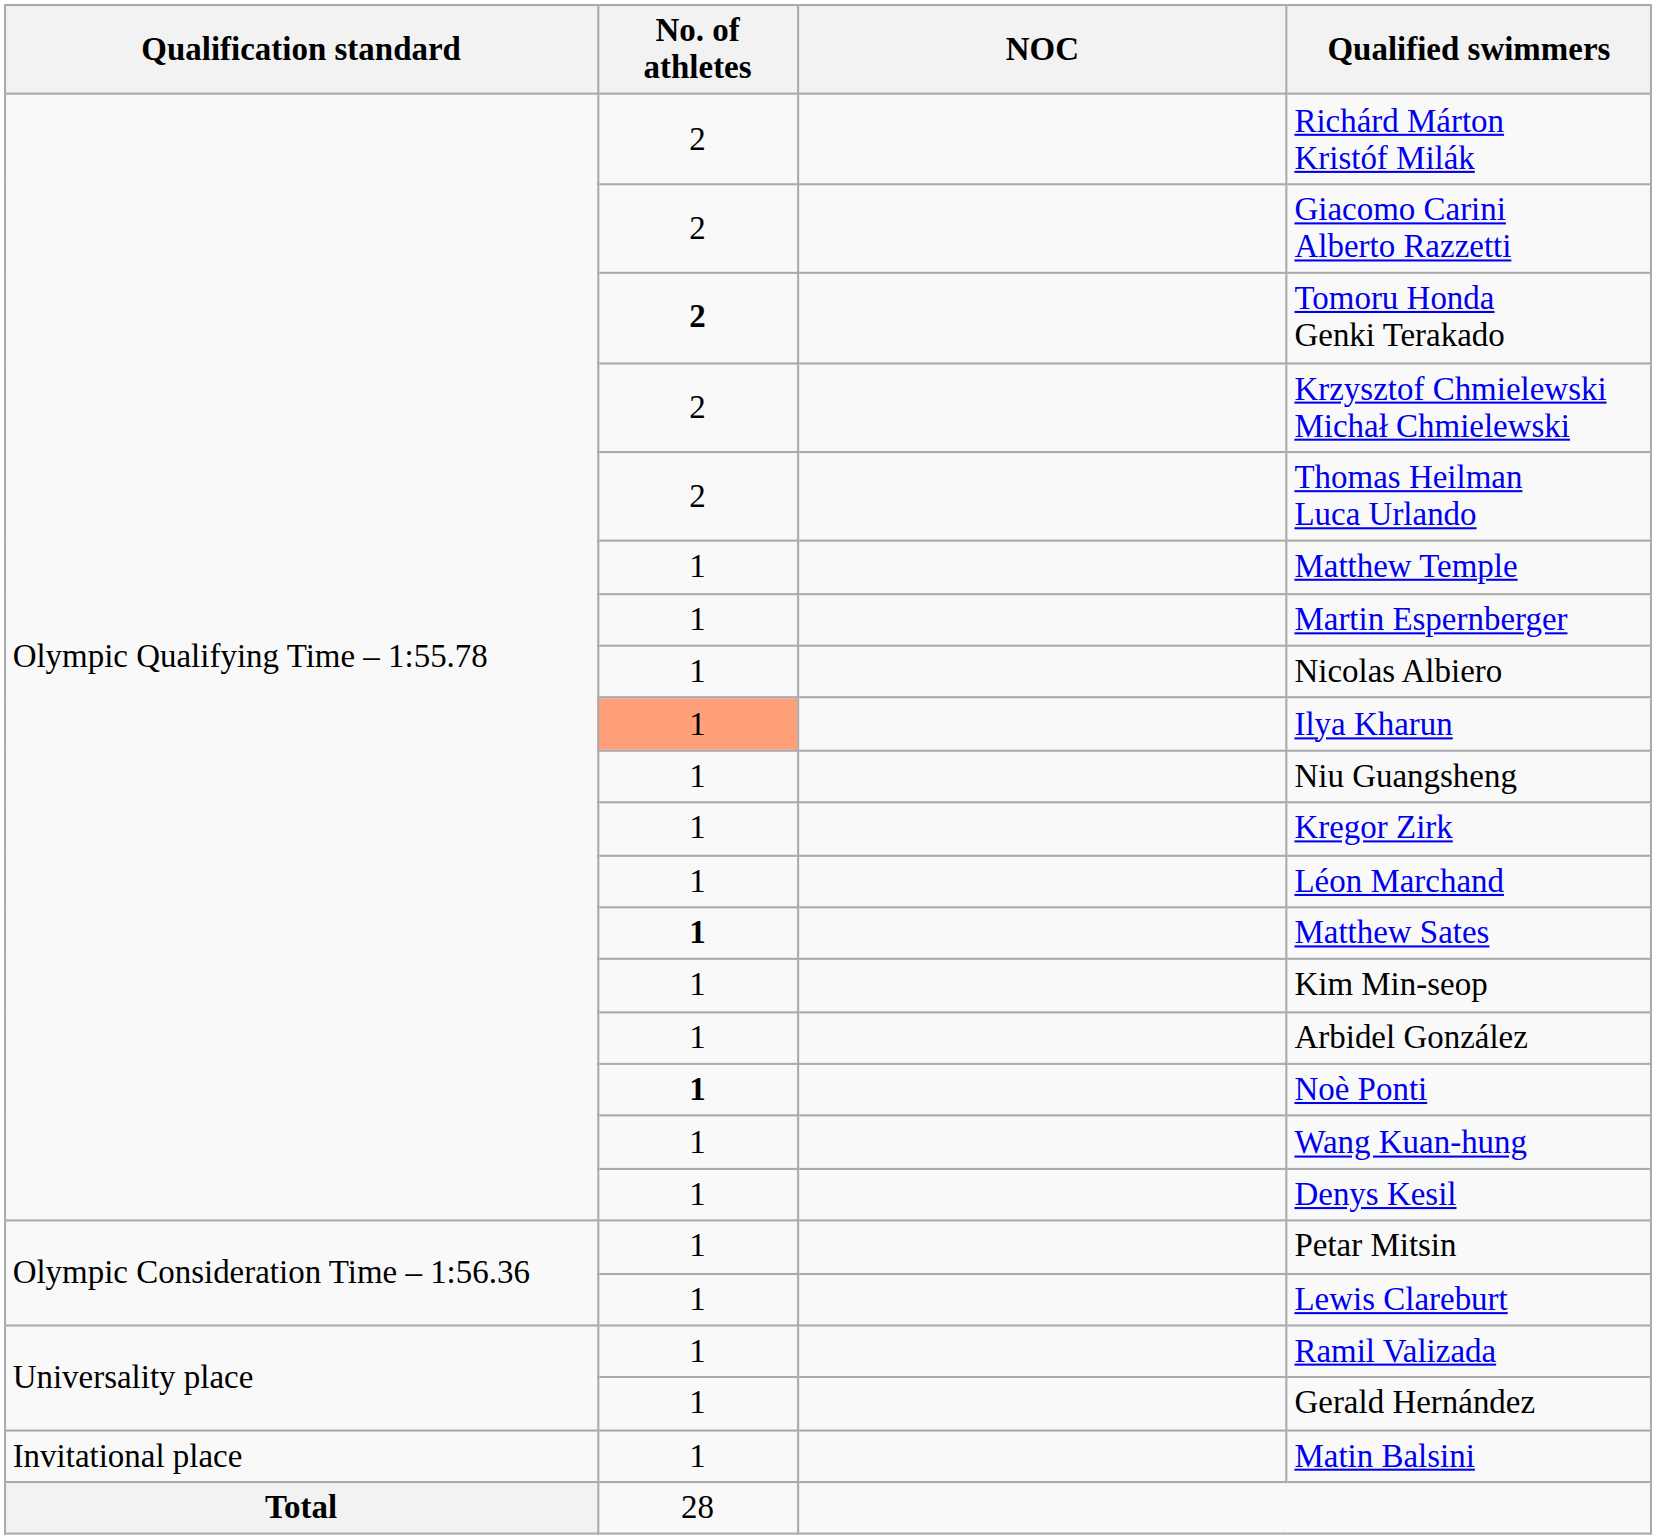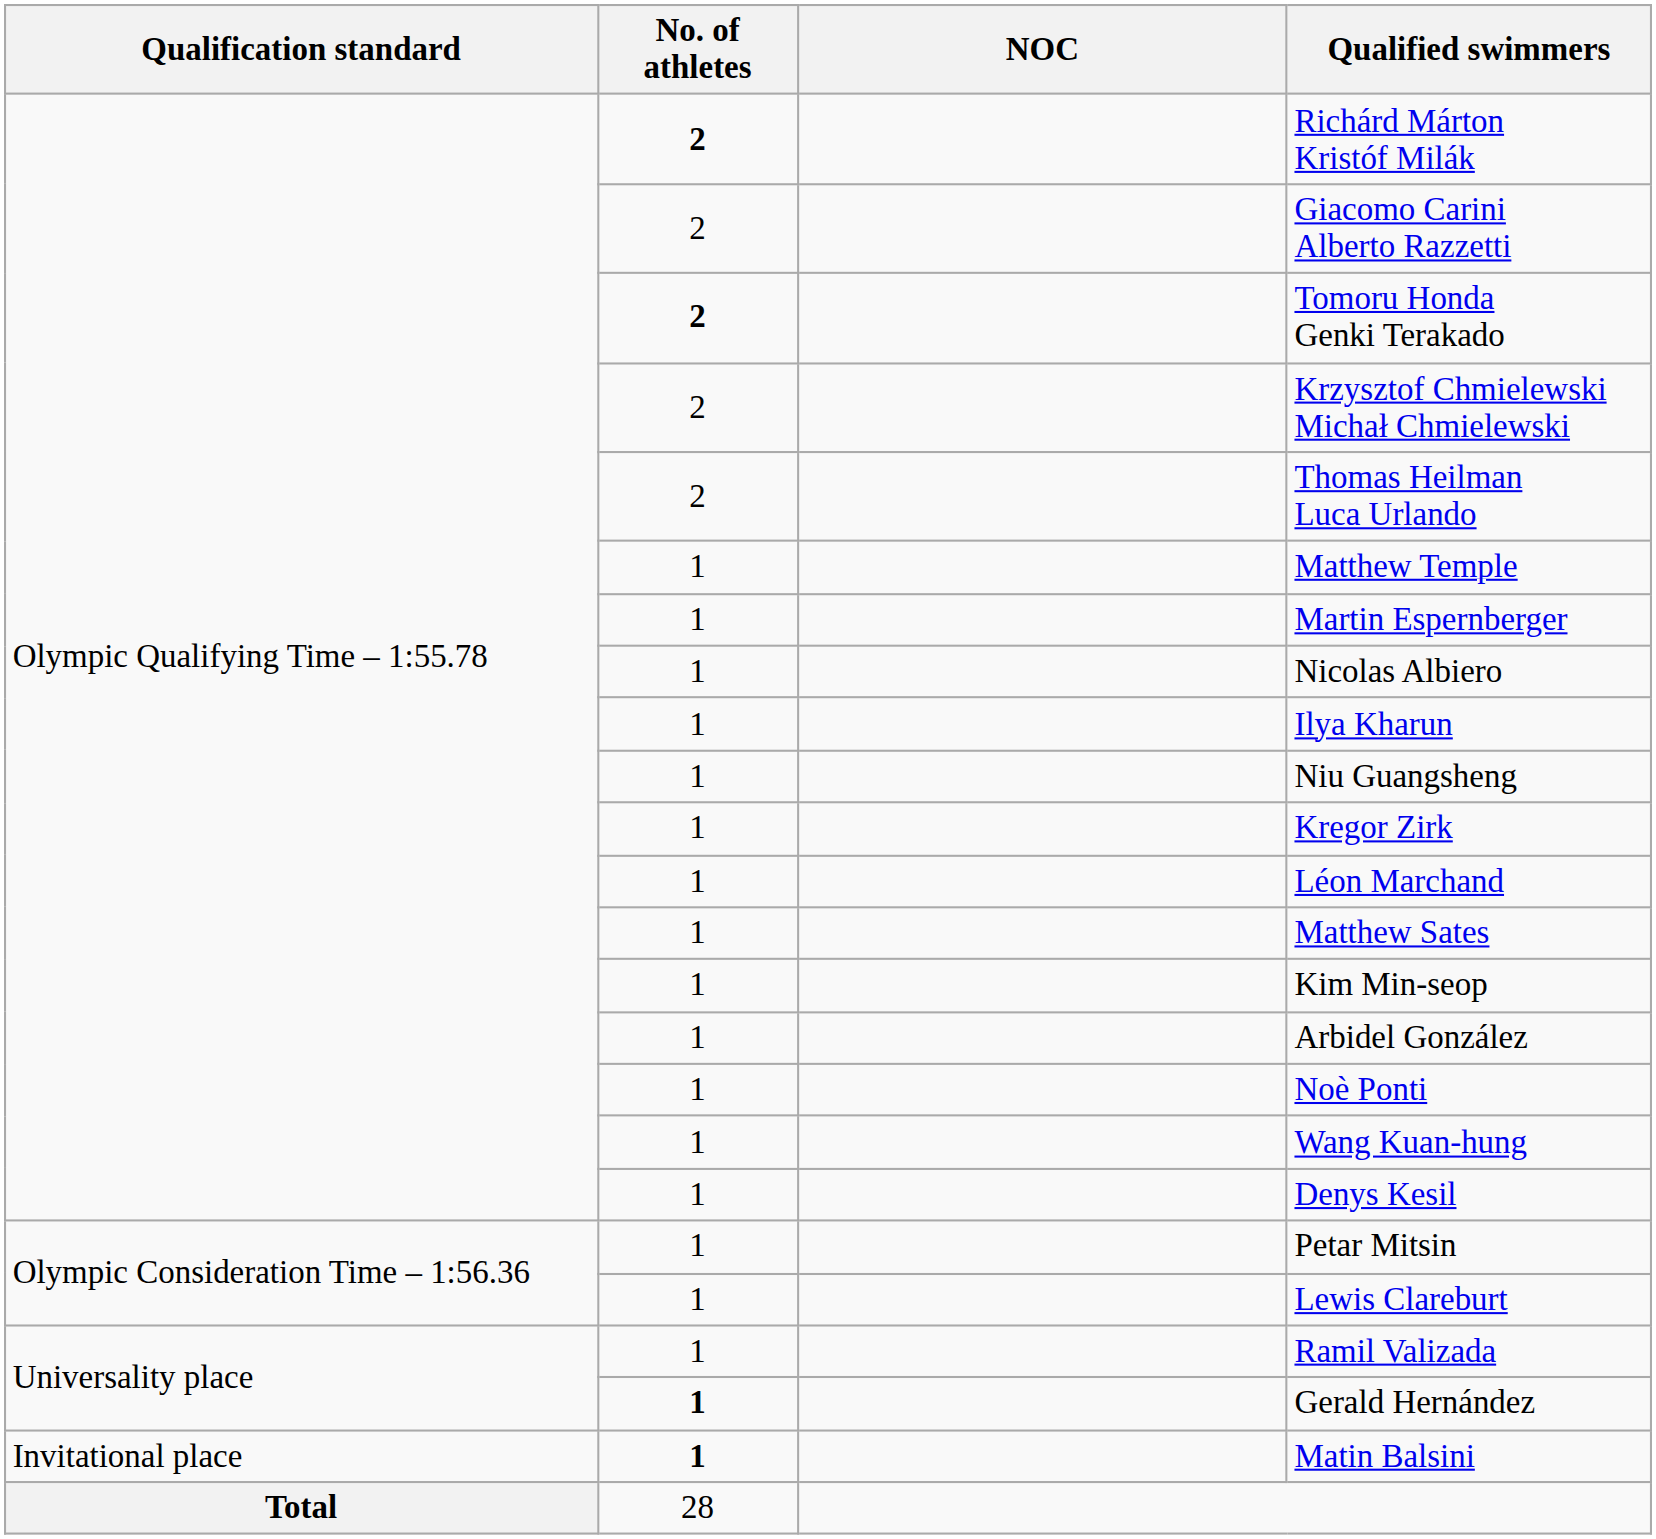(698, 138) normal -> (698, 138) bold
(698, 723) lightsalmon background -> (698, 723) no background
(698, 932) bold -> (698, 932) normal
(698, 1089) bold -> (698, 1089) normal
(698, 1403) normal -> (698, 1403) bold
(698, 1455) normal -> (698, 1455) bold
